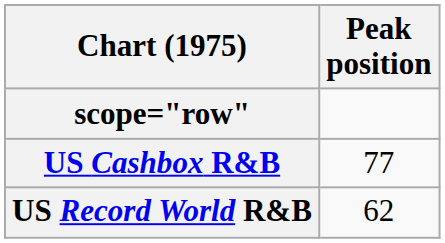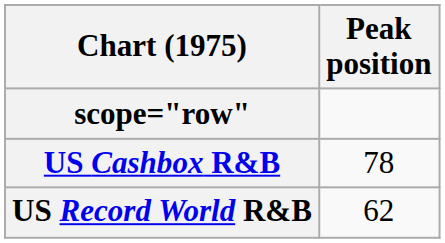(379, 162) 77 -> (379, 162) 78
